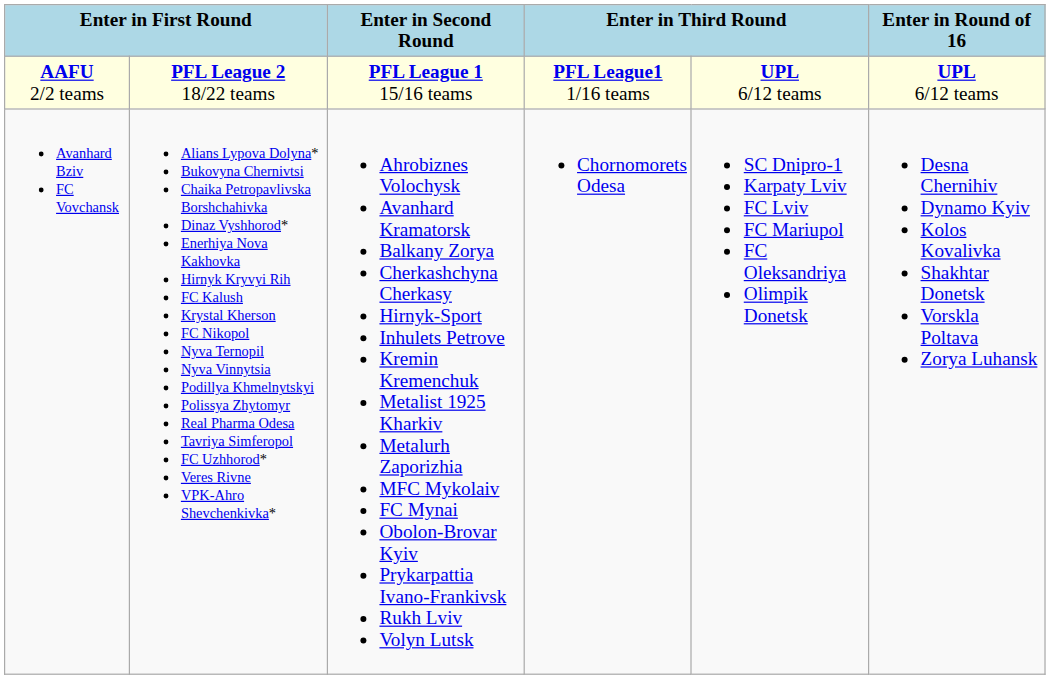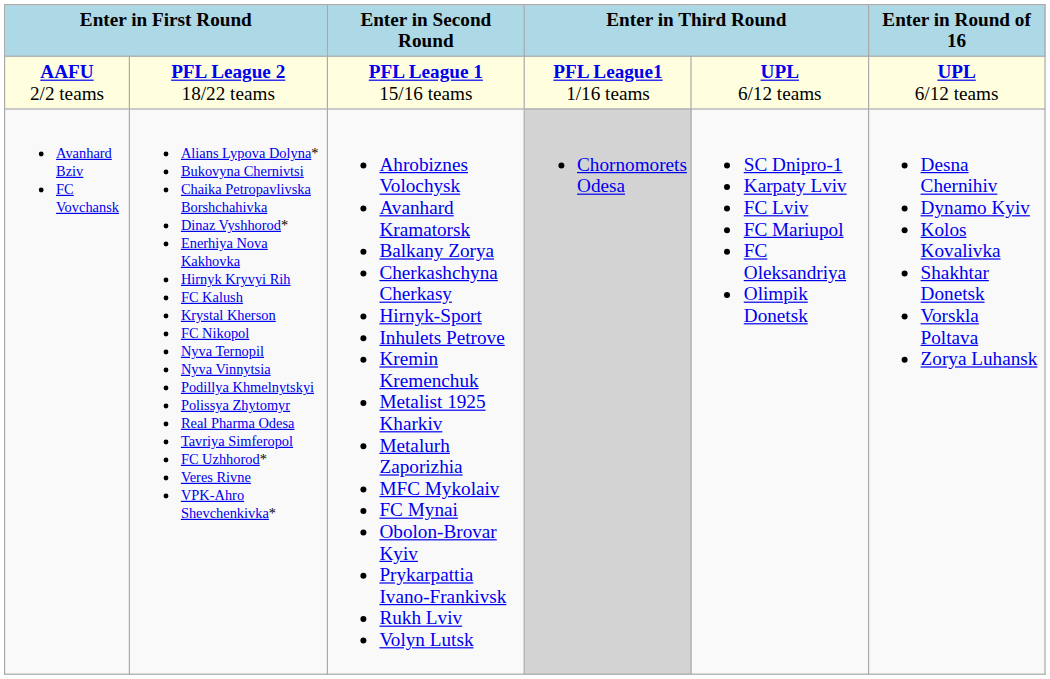(608, 176) no background -> (608, 176) lightgrey background
